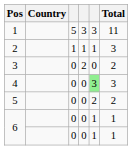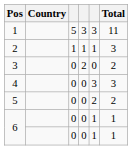(94, 83) lightgreen background -> (94, 83) no background
